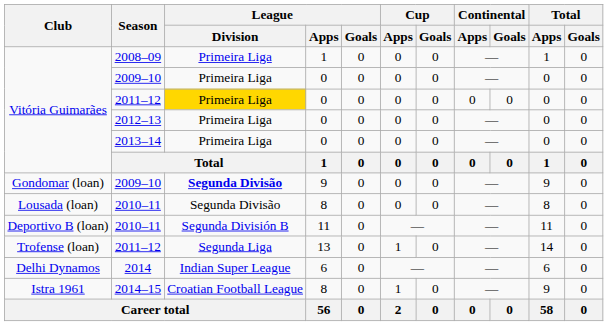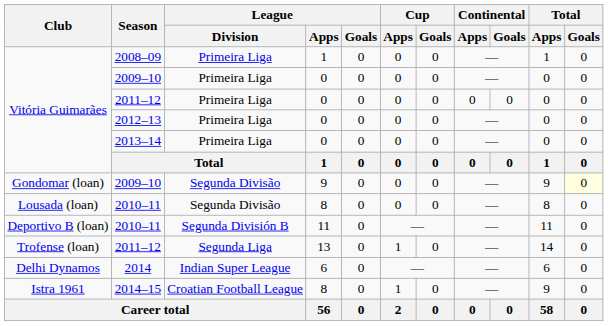(235, 99) gold background -> (235, 99) no background
(235, 183) bold -> (235, 183) normal
(584, 183) no background -> (584, 183) lightyellow background
